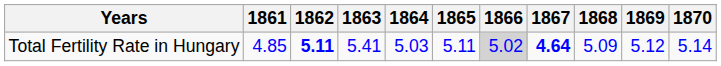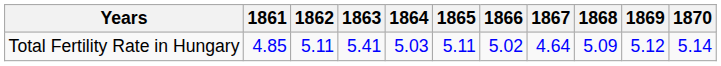(317, 46) bold -> (318, 46) normal
(506, 46) lightgrey background -> (506, 46) no background
(553, 46) bold -> (553, 46) normal
